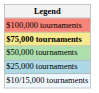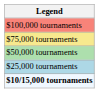(44, 38) bold -> (42, 38) normal
(47, 80) normal -> (49, 80) bold
